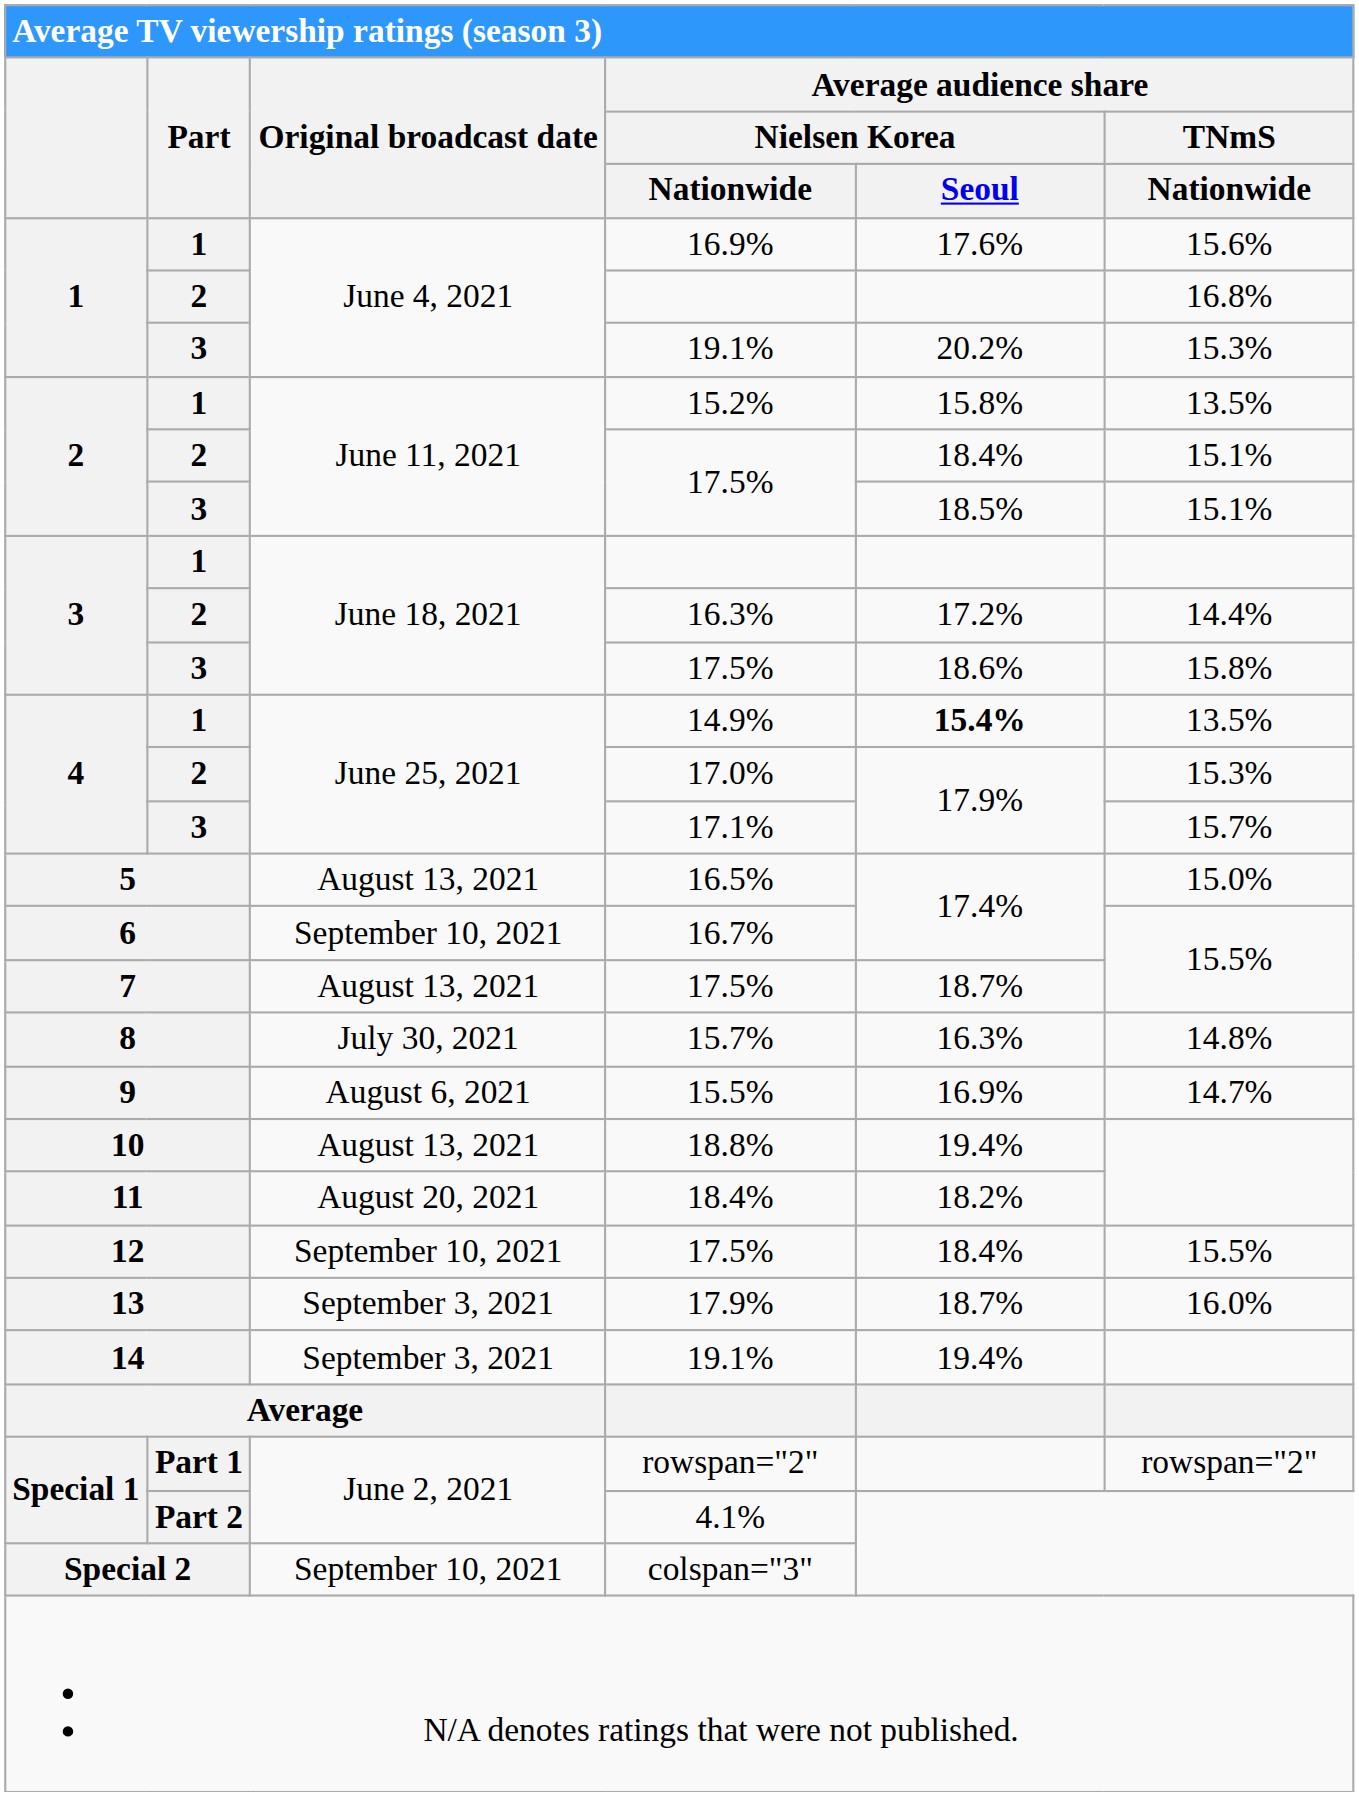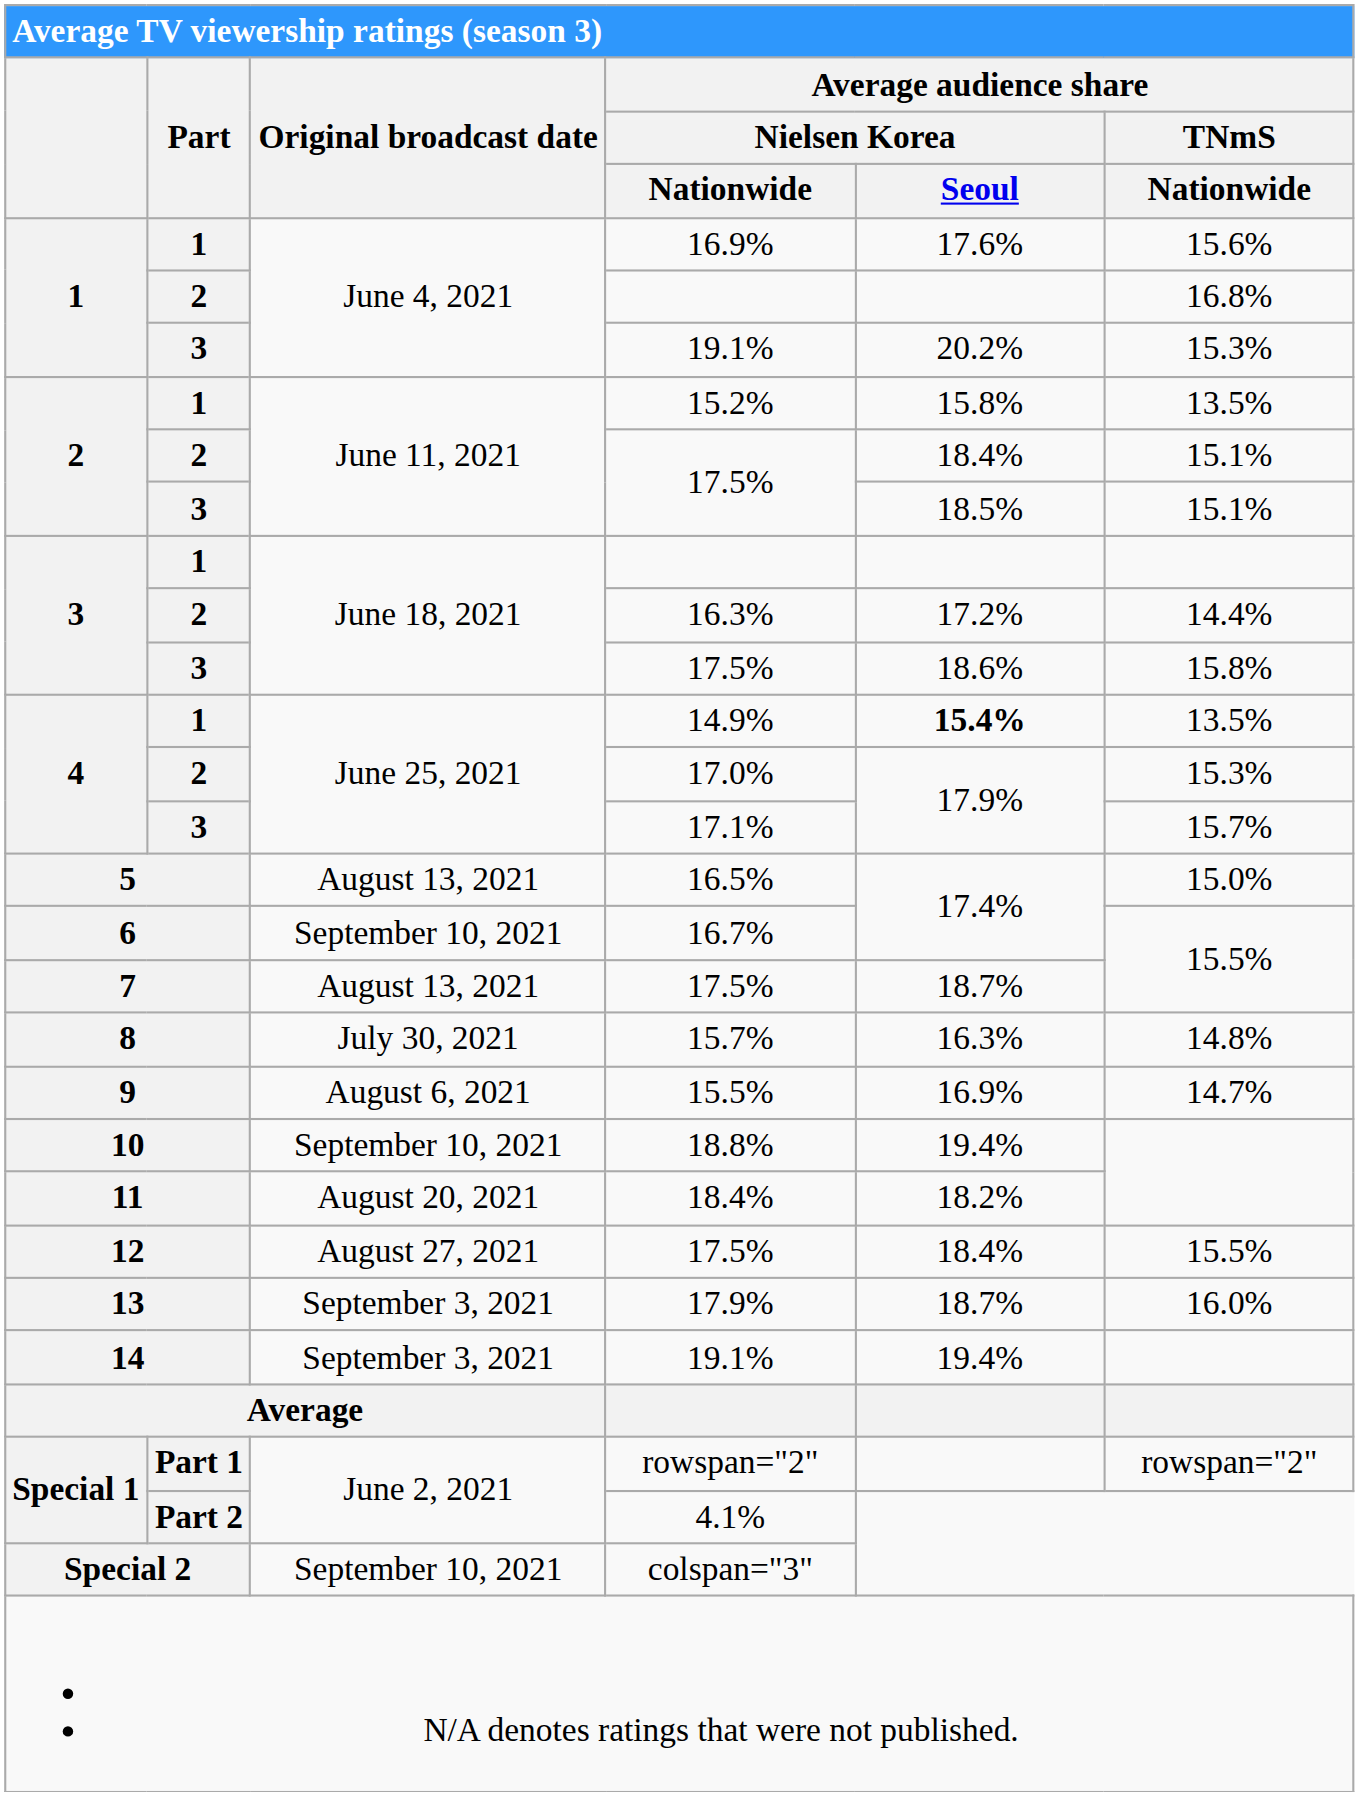(428, 1144) August 13, 2021 -> (428, 1144) September 10, 2021
(428, 1250) September 10, 2021 -> (428, 1250) August 27, 2021
